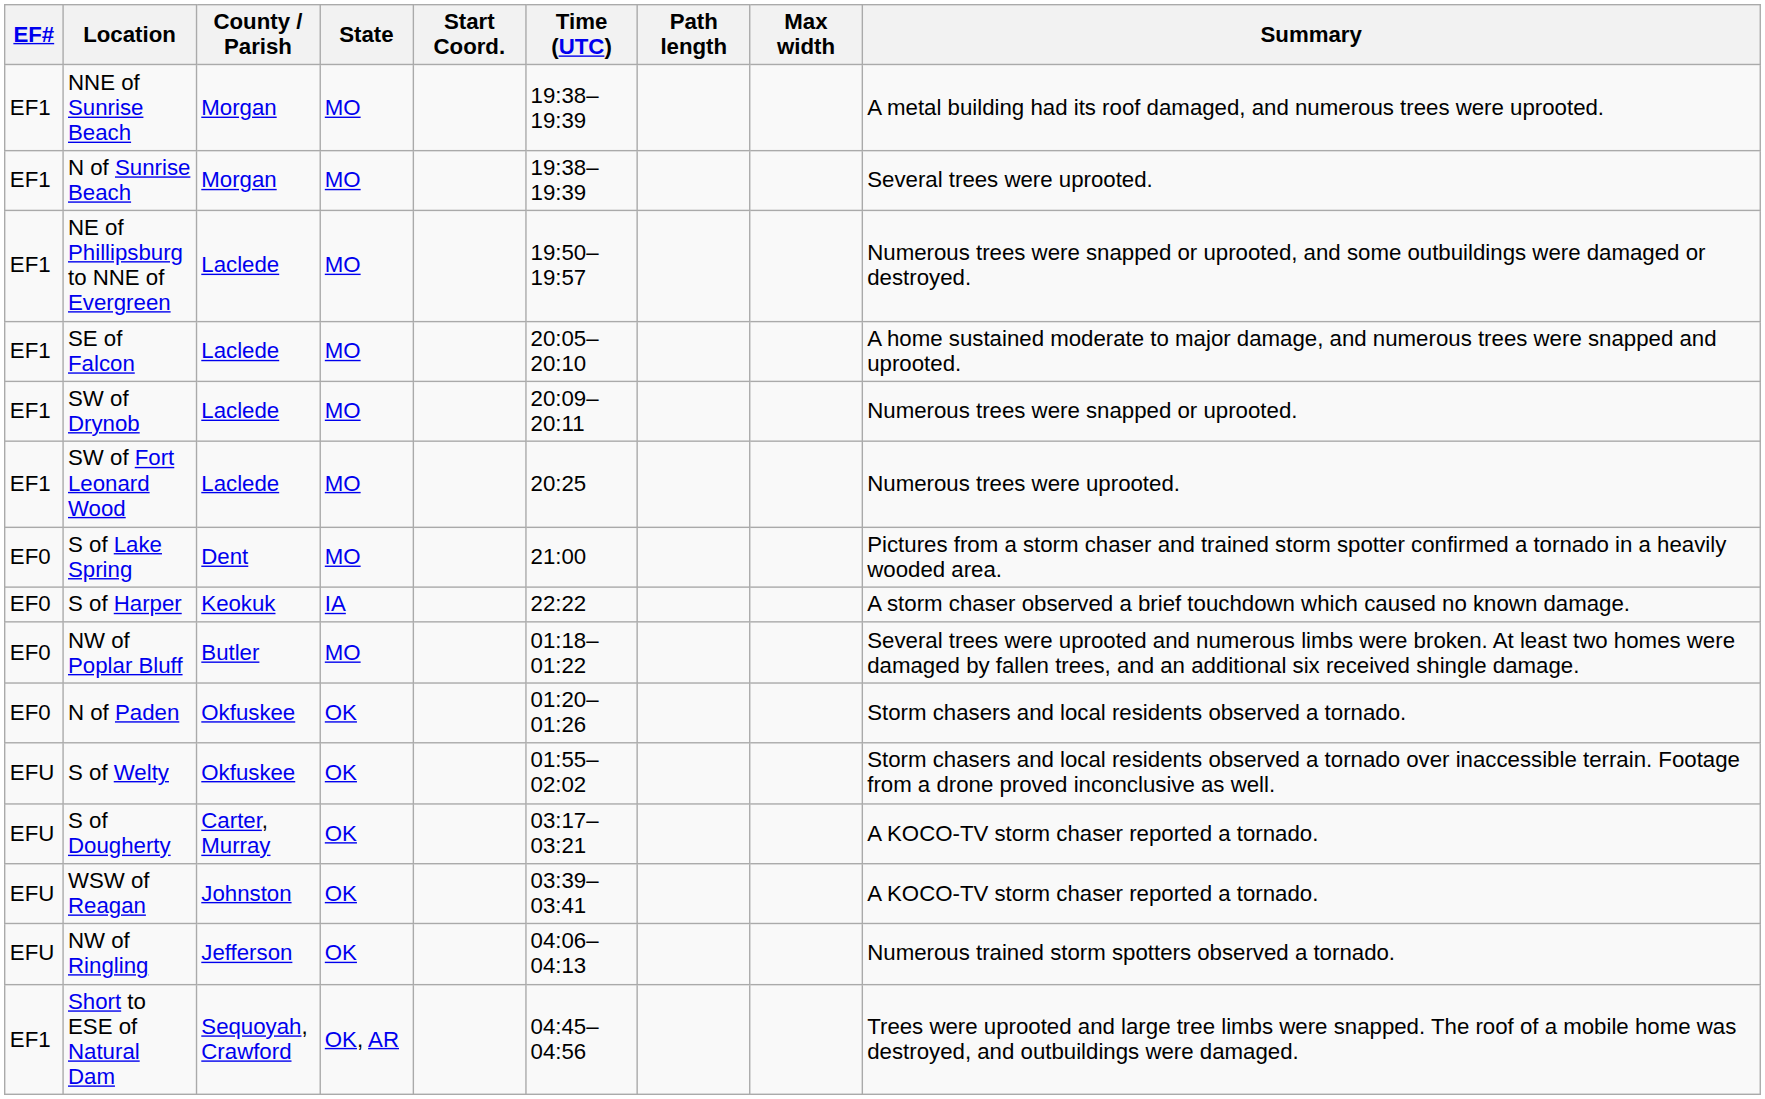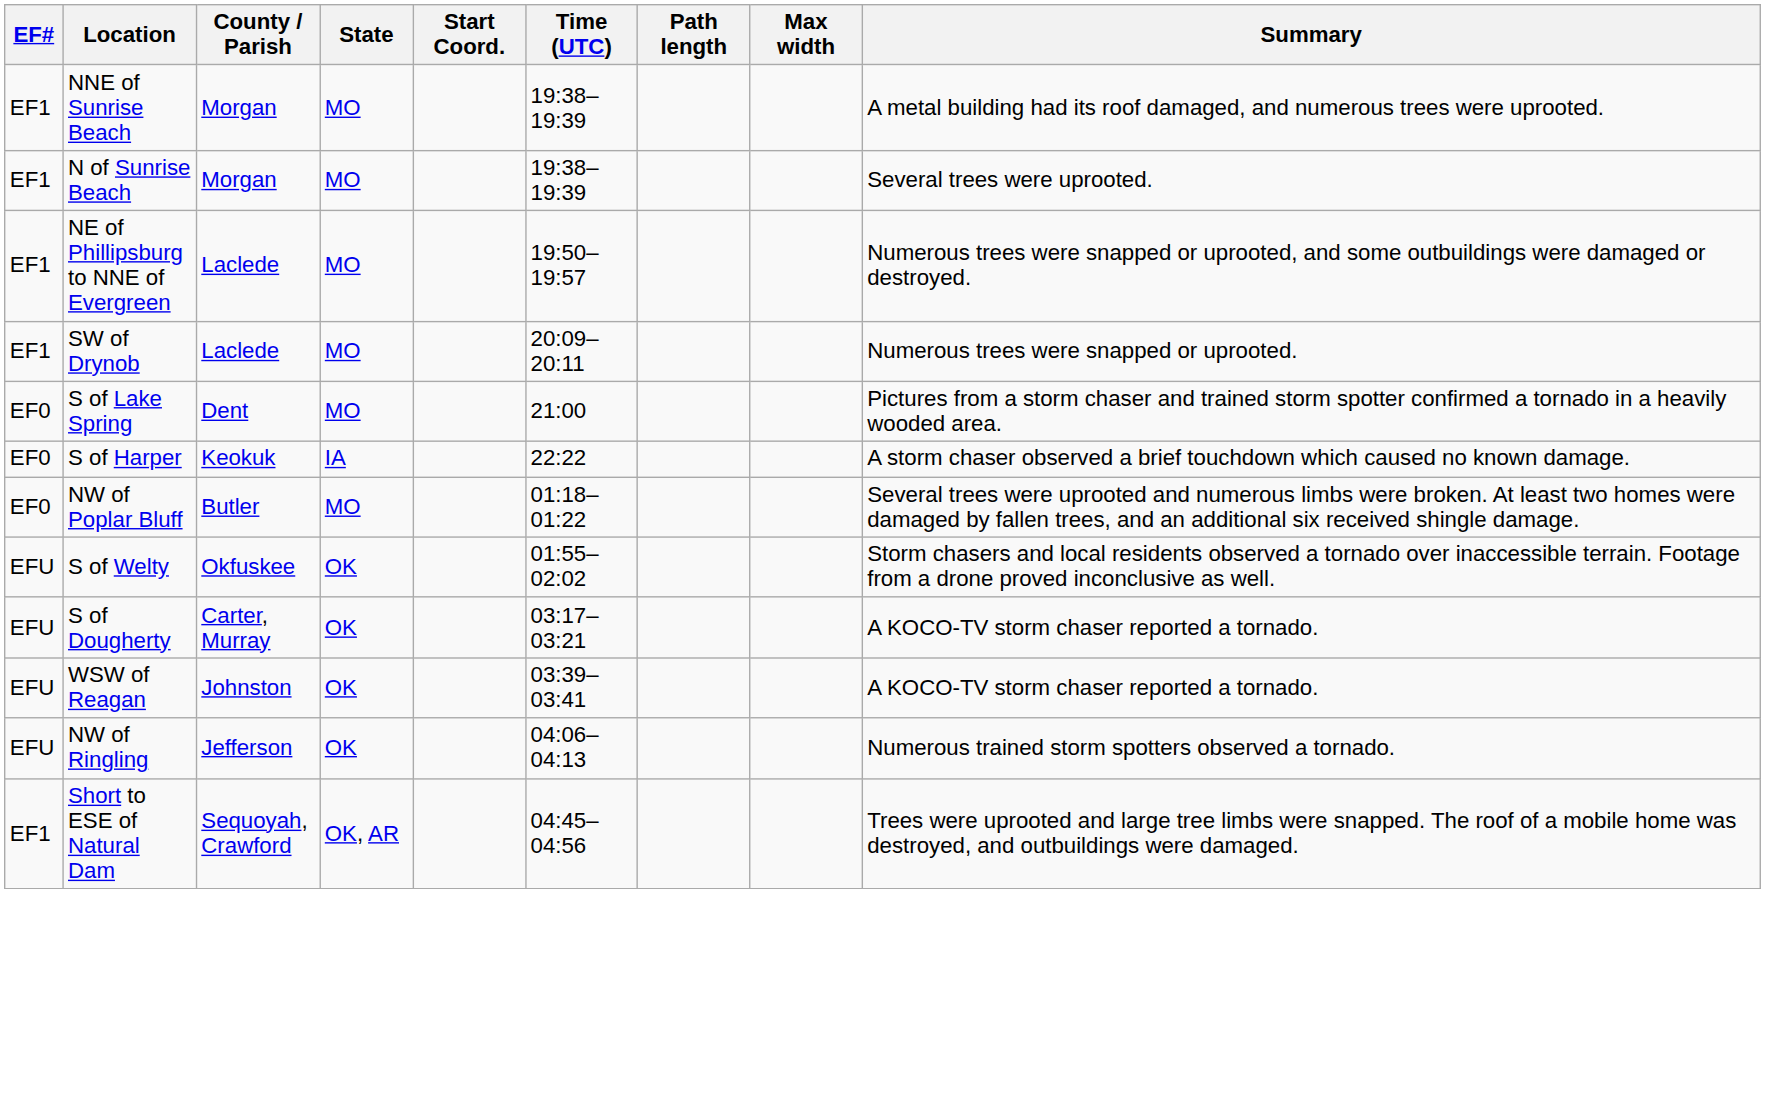- row: (101, 350)
- row: (121, 483)
- row: (124, 712)
